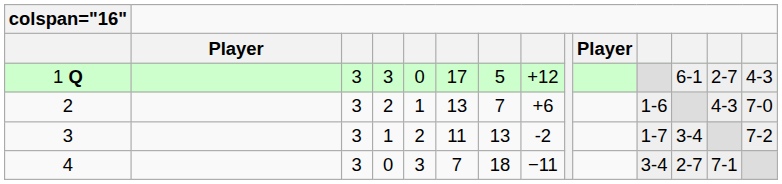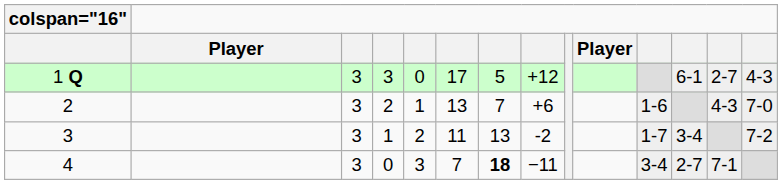(500, 164) normal -> (500, 164) bold
